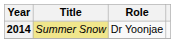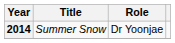(71, 30) khaki background -> (71, 30) no background
